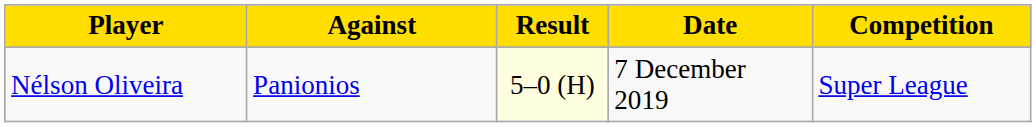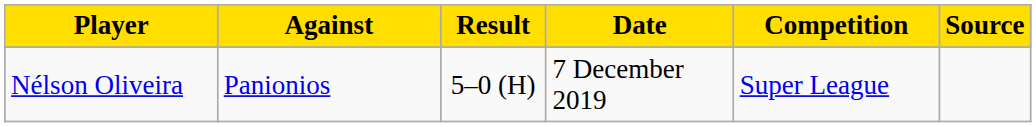+ column: (985, 25)
(552, 84) lightyellow background -> (493, 84) no background
